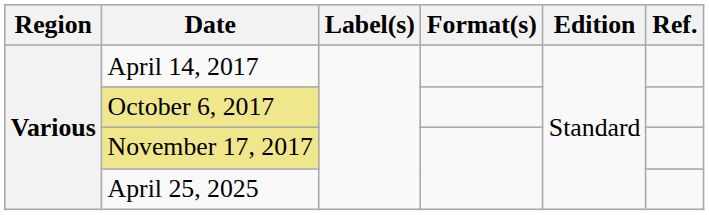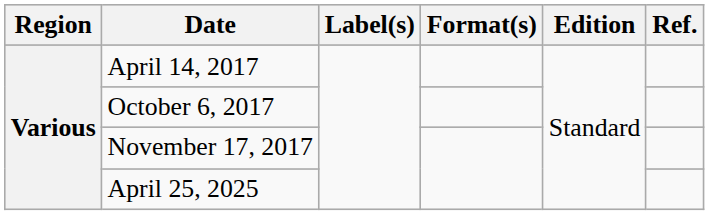(191, 106) khaki background -> (191, 106) no background
(210, 147) khaki background -> (210, 147) no background
